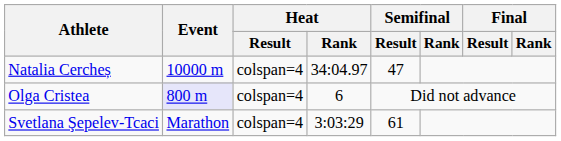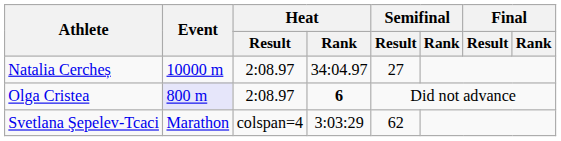(270, 69) colspan=4 -> (270, 69) 2:08.97
(396, 69) 47 -> (396, 69) 27
(270, 96) colspan=4 -> (270, 96) 2:08.97
(339, 96) normal -> (339, 96) bold
(396, 123) 61 -> (396, 123) 62
